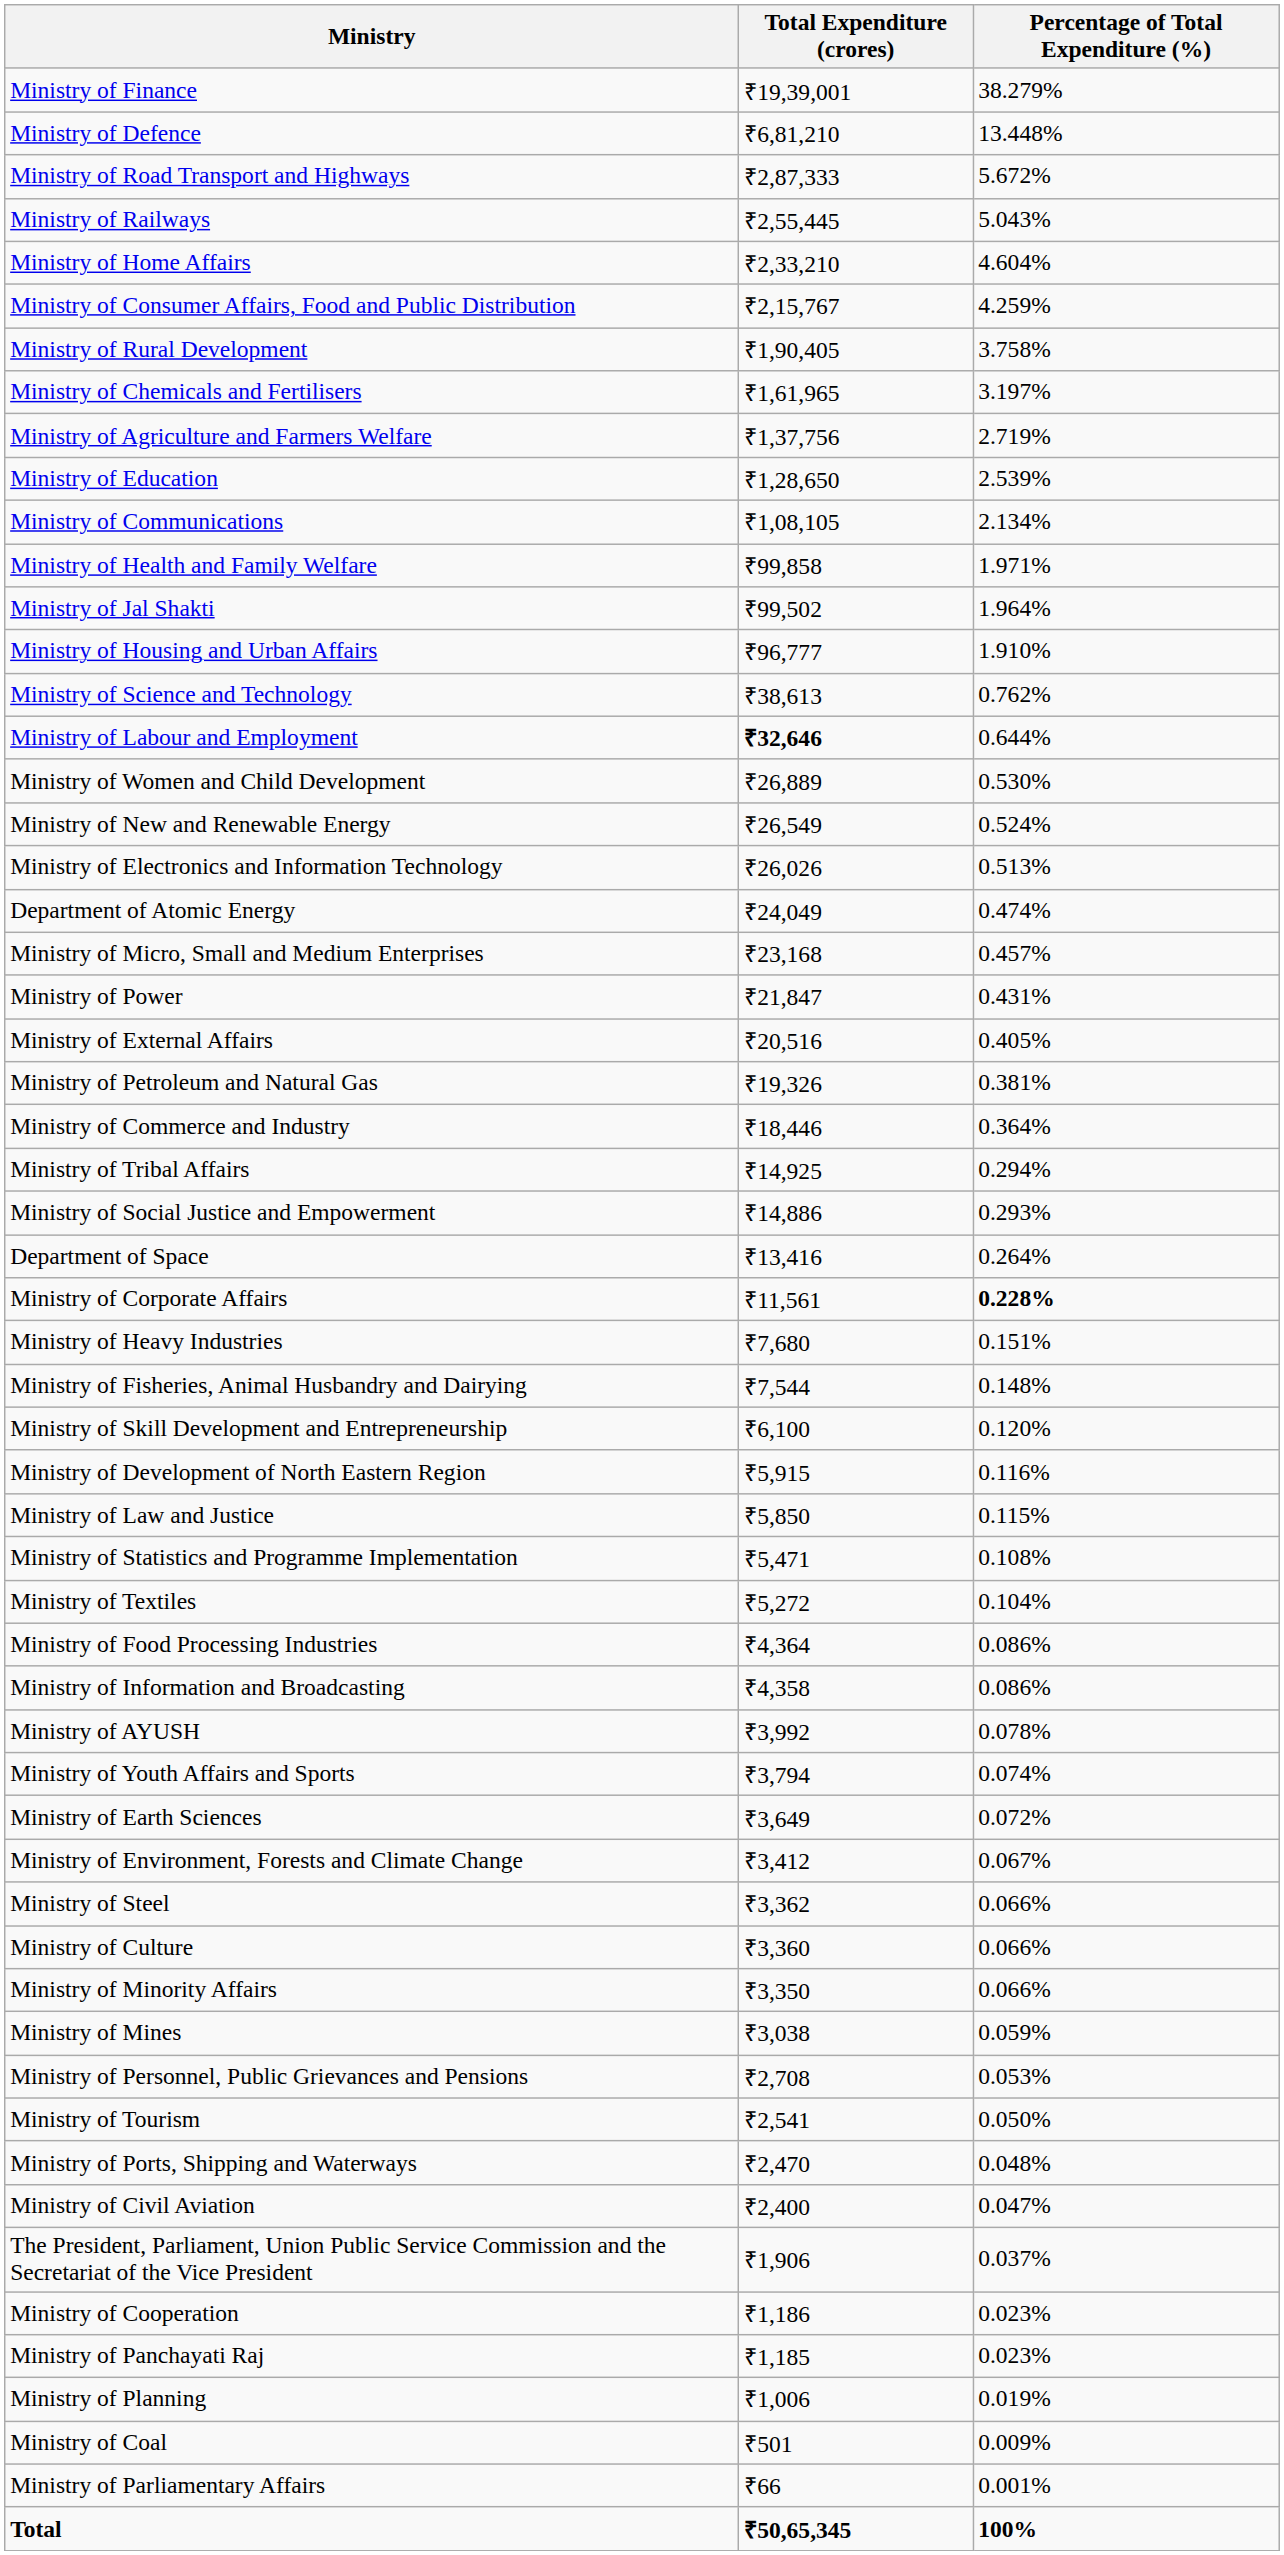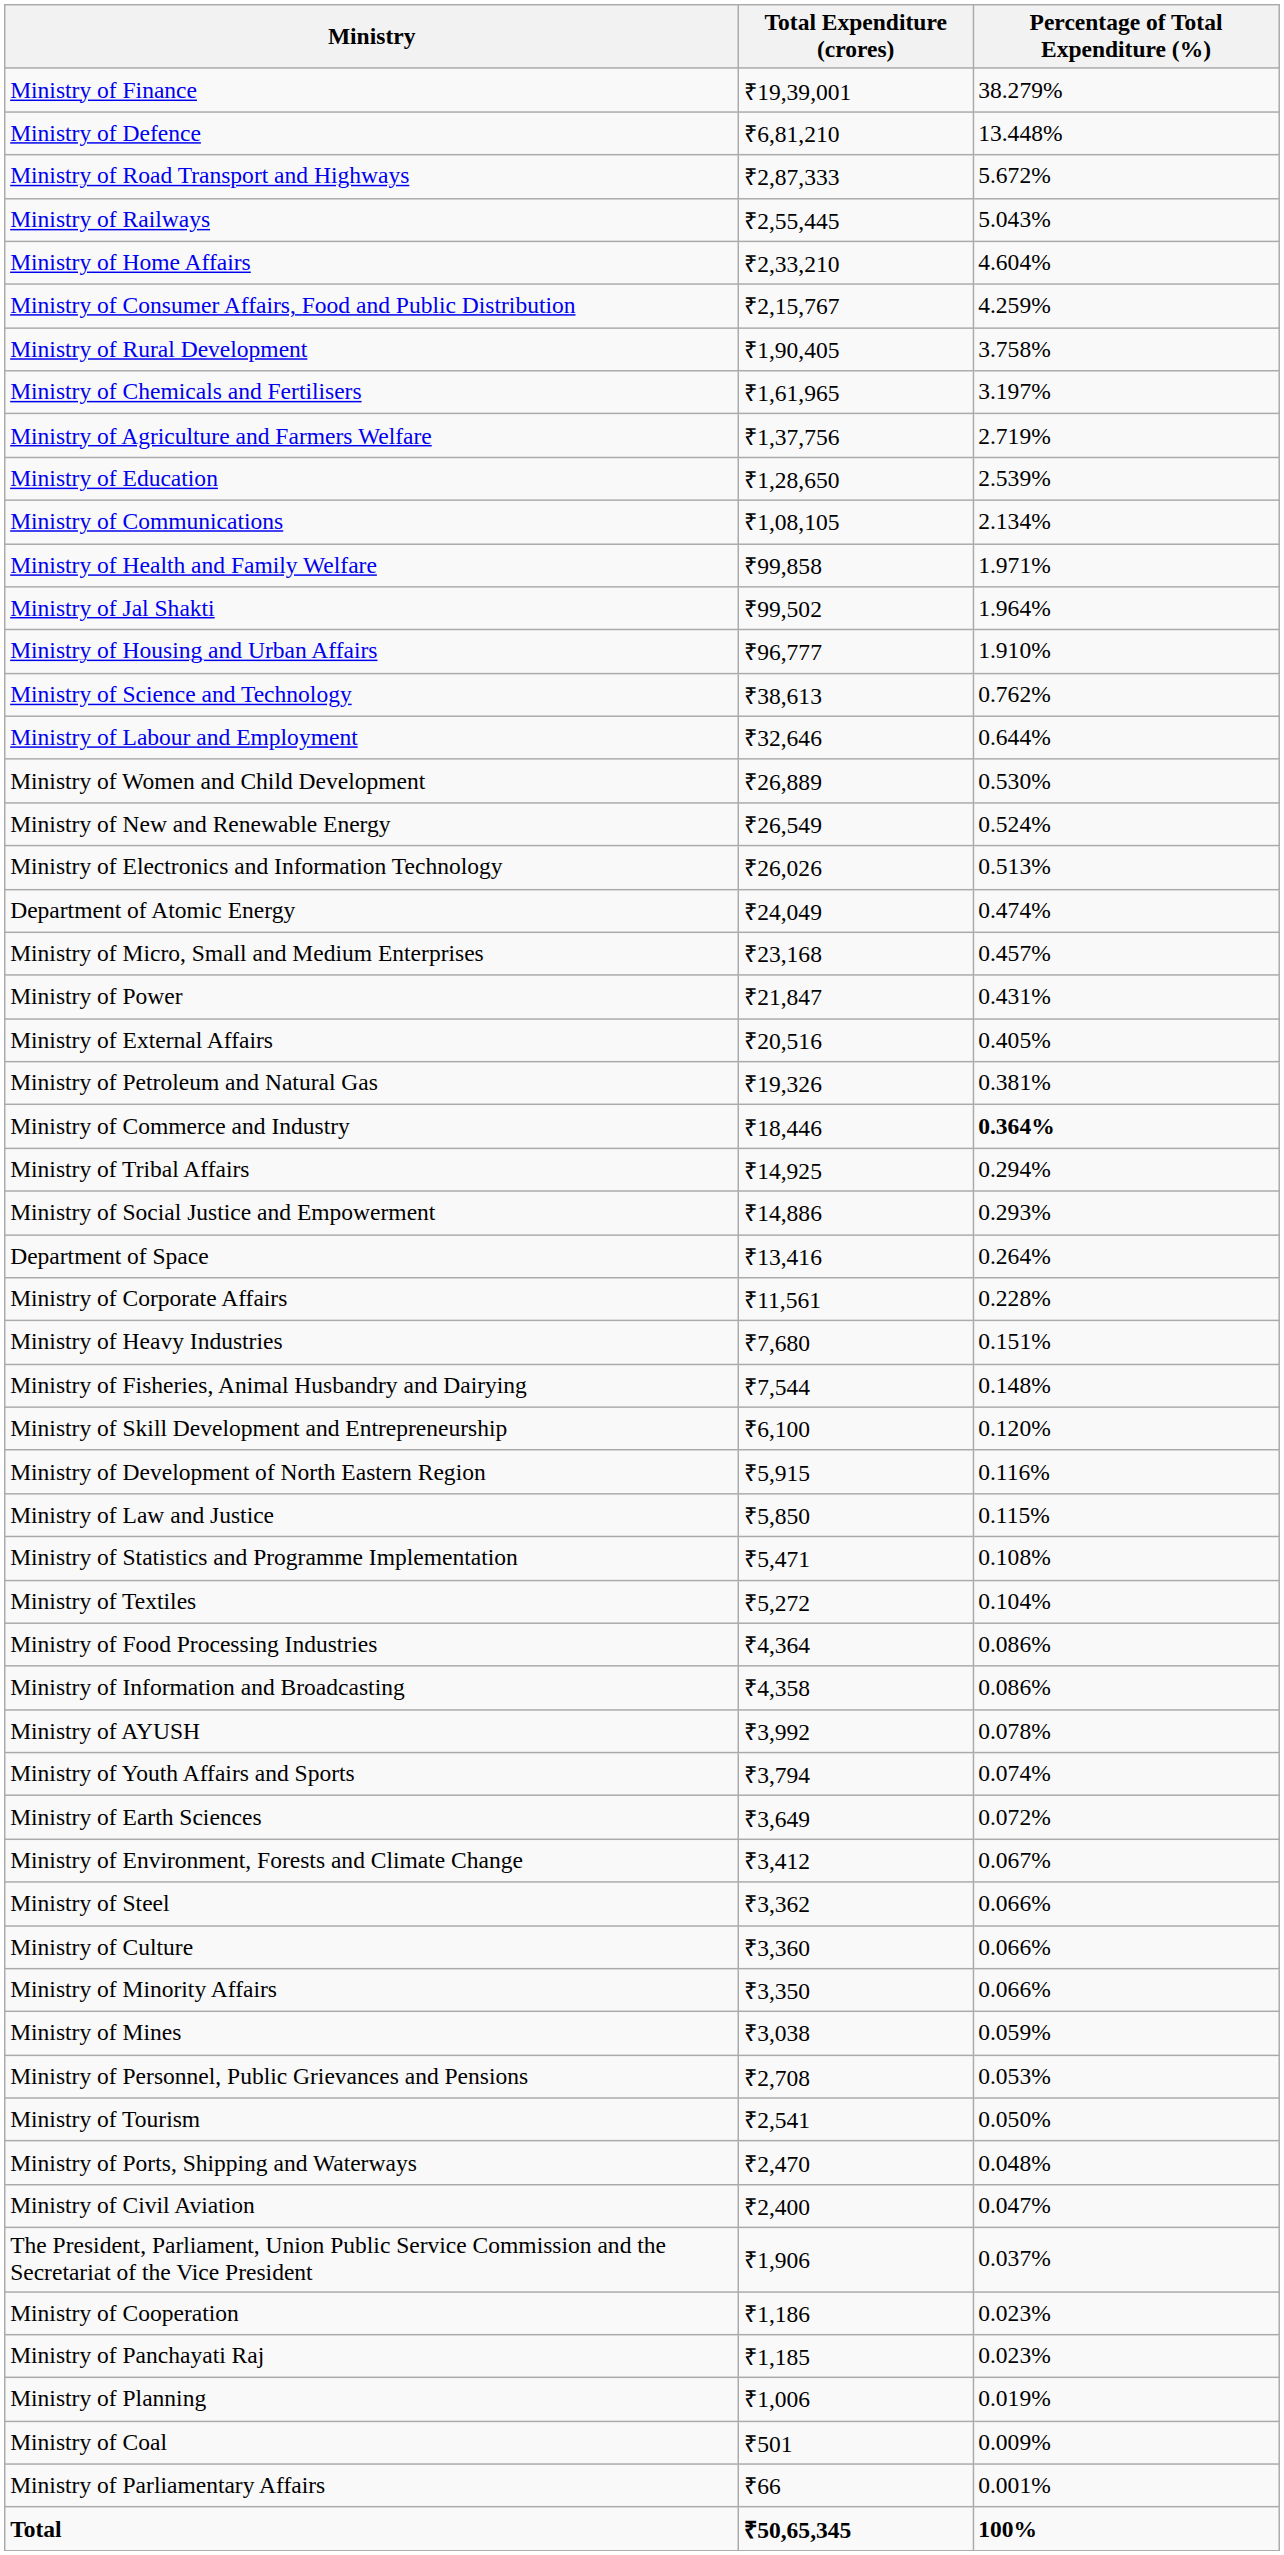(783, 739) bold -> (783, 739) normal
(1014, 1126) normal -> (1016, 1126) bold
(1016, 1298) bold -> (1014, 1298) normal
